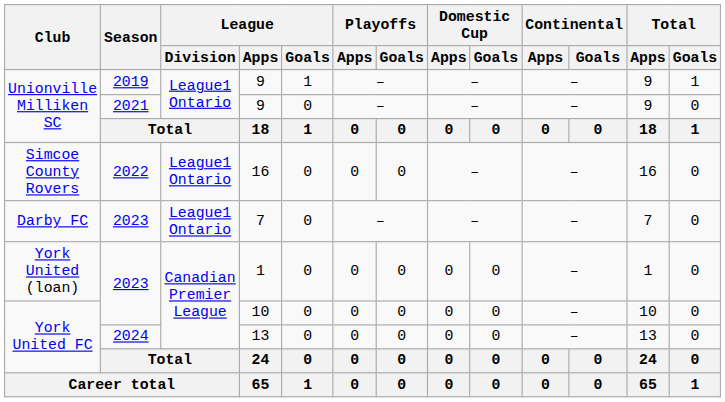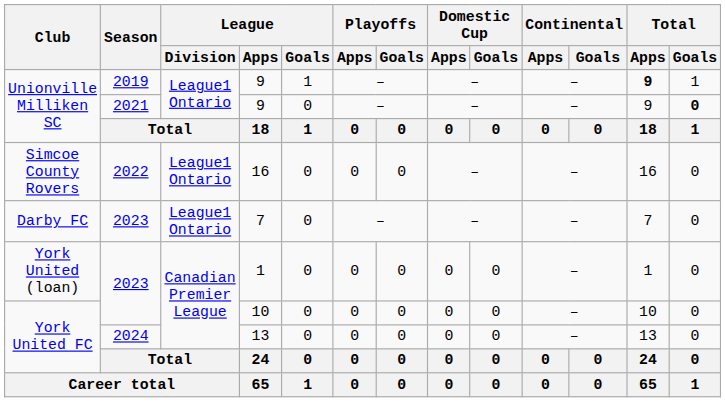(648, 82) normal -> (648, 82) bold
(695, 106) normal -> (695, 106) bold
